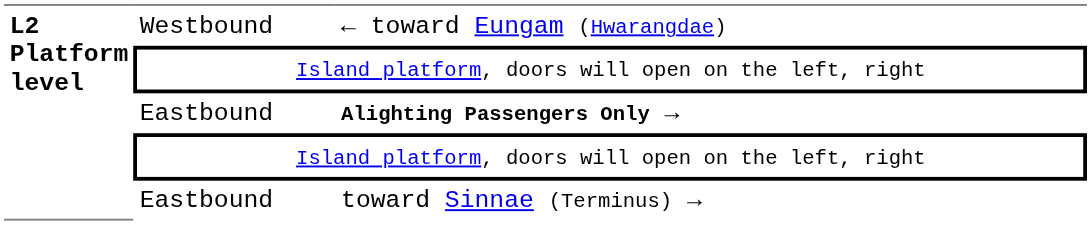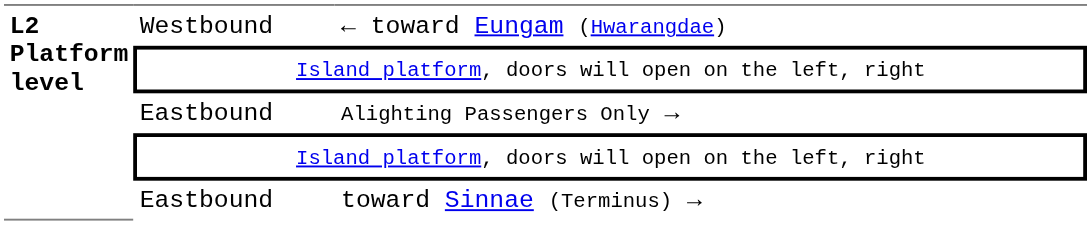(510, 113) bold -> (510, 113) normal
